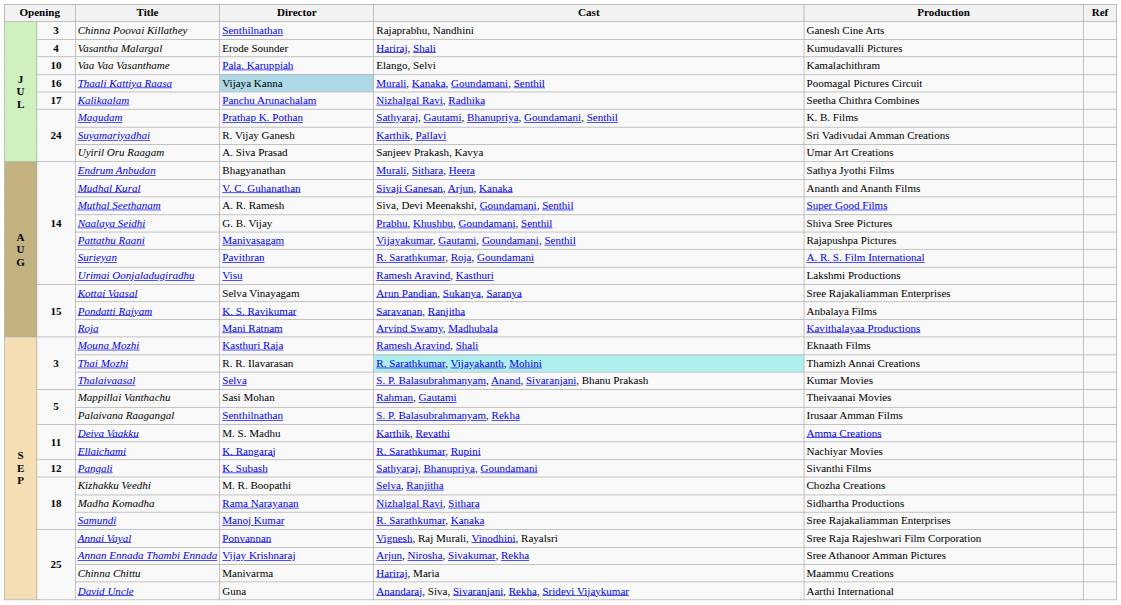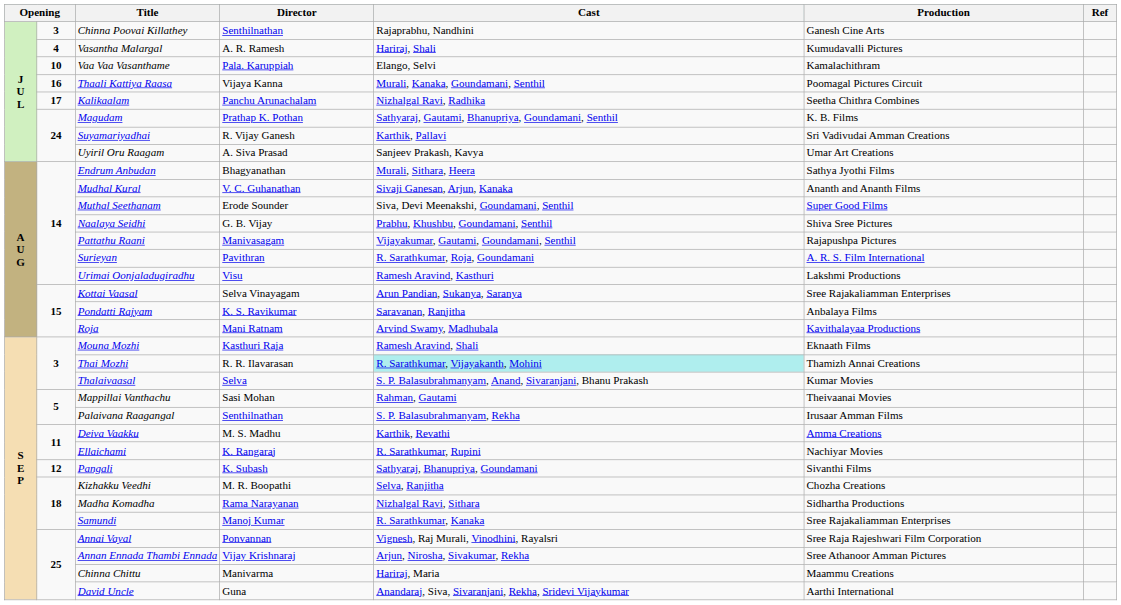(255, 48) Erode Sounder -> (253, 48) A. R. Ramesh
(252, 83) lightblue background -> (252, 83) no background
(253, 205) A. R. Ramesh -> (255, 205) Erode Sounder
